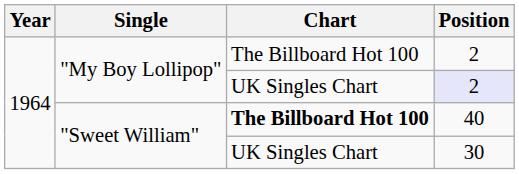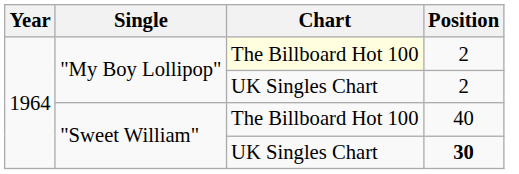(325, 53) no background -> (325, 53) lightyellow background
(474, 86) lavender background -> (464, 86) no background
(330, 119) bold -> (325, 119) normal
(474, 151) normal -> (464, 151) bold
